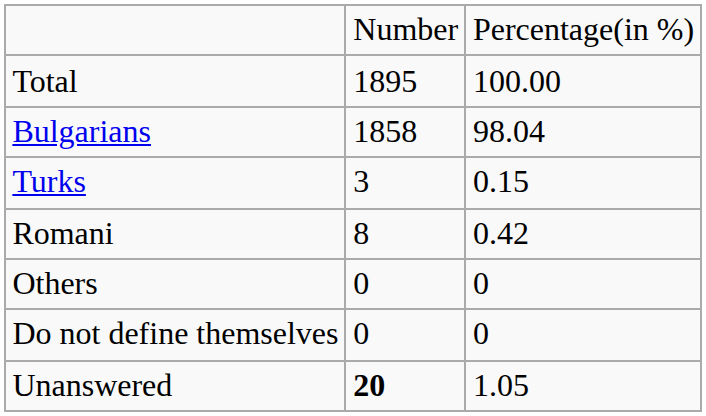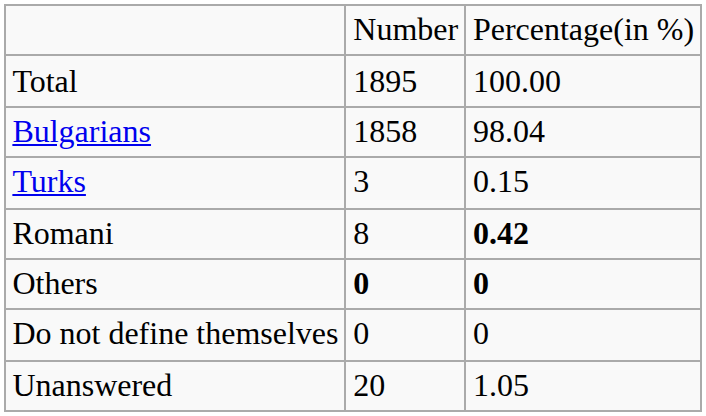(501, 232) normal -> (501, 232) bold
(361, 283) normal -> (361, 283) bold
(481, 283) normal -> (481, 283) bold
(369, 385) bold -> (369, 385) normal
